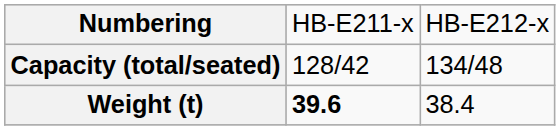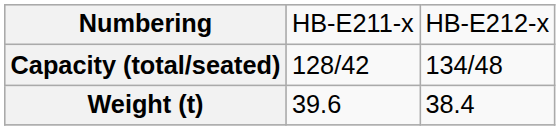(317, 104) bold -> (317, 104) normal
